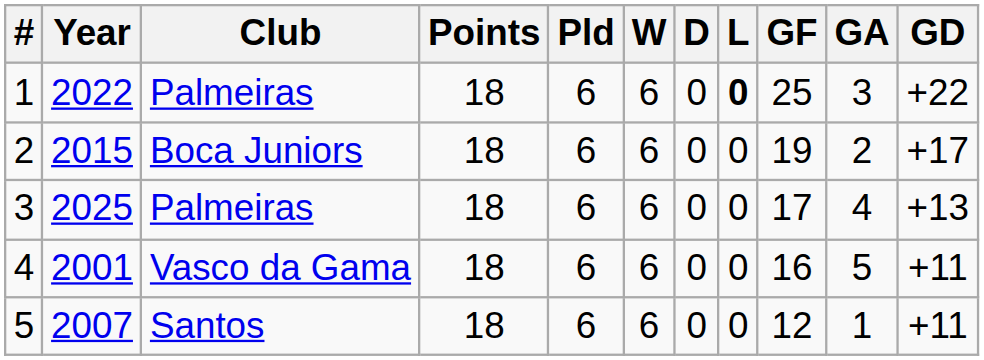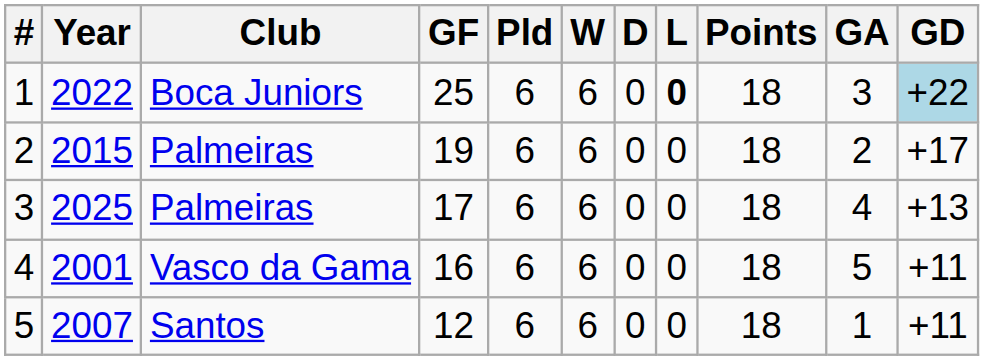columns swapped: (484, 33) <-> (792, 33)
(232, 92) Palmeiras -> (256, 92) Boca Juniors
(938, 92) no background -> (938, 92) lightblue background
(256, 150) Boca Juniors -> (232, 150) Palmeiras
